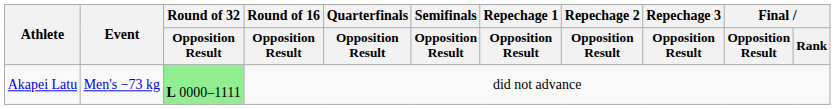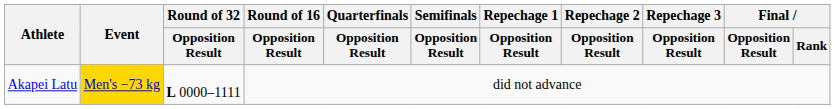(122, 85) no background -> (122, 85) gold background
(204, 93) lightgreen background -> (204, 93) no background
